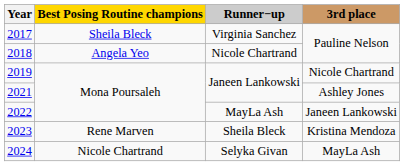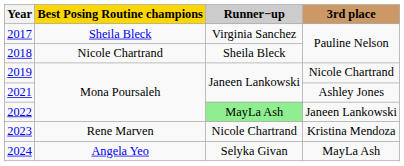(120, 53) Angela Yeo -> (120, 53) Nicole Chartrand
(254, 53) Nicole Chartrand -> (254, 53) Sheila Bleck
(254, 111) no background -> (254, 111) lightgreen background
(254, 131) Sheila Bleck -> (254, 131) Nicole Chartrand
(120, 151) Nicole Chartrand -> (120, 151) Angela Yeo
